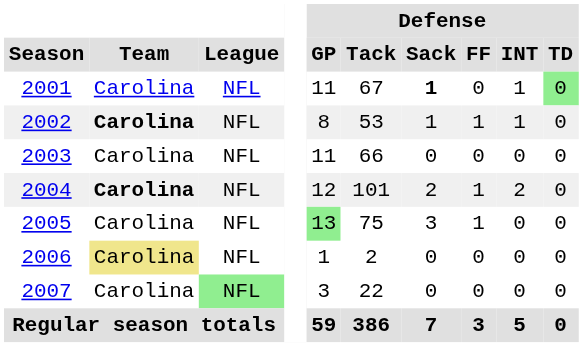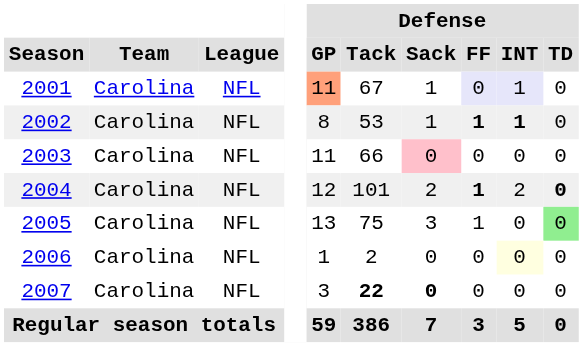(324, 89) no background -> (324, 89) lightsalmon background
(431, 89) bold -> (431, 89) normal
(478, 89) no background -> (478, 89) lavender background
(520, 89) no background -> (520, 89) lavender background
(561, 89) lightgreen background -> (561, 89) no background
(144, 122) bold -> (144, 122) normal
(478, 122) normal -> (478, 122) bold
(520, 122) normal -> (520, 122) bold
(431, 156) no background -> (431, 156) pink background
(144, 190) bold -> (144, 190) normal
(478, 190) normal -> (478, 190) bold
(561, 190) normal -> (561, 190) bold
(324, 224) lightgreen background -> (324, 224) no background
(561, 224) no background -> (561, 224) lightgreen background
(144, 258) khaki background -> (144, 258) no background
(520, 258) no background -> (520, 258) lightyellow background
(242, 291) lightgreen background -> (242, 291) no background
(371, 291) normal -> (371, 291) bold
(431, 291) normal -> (431, 291) bold
